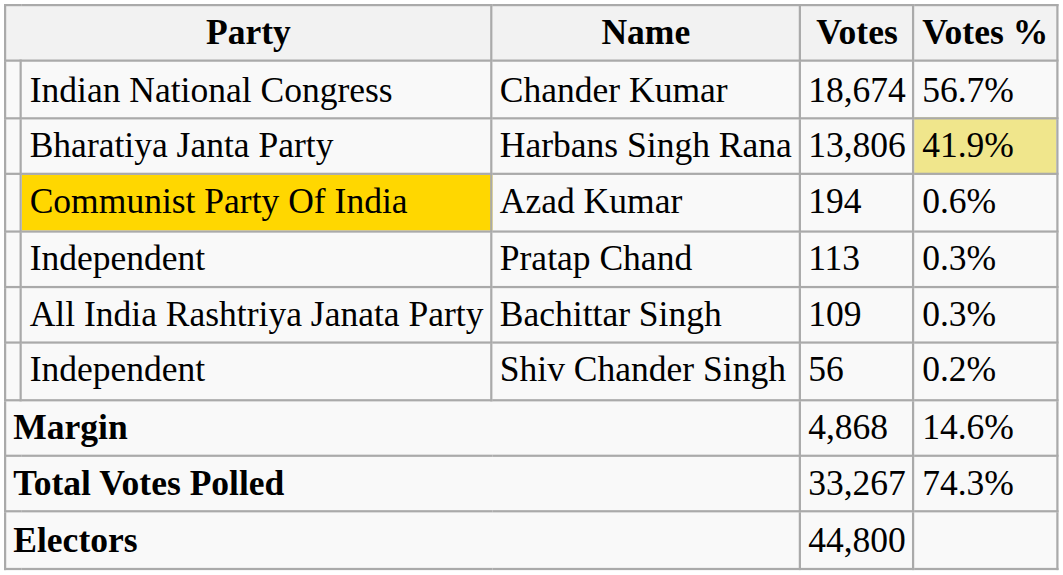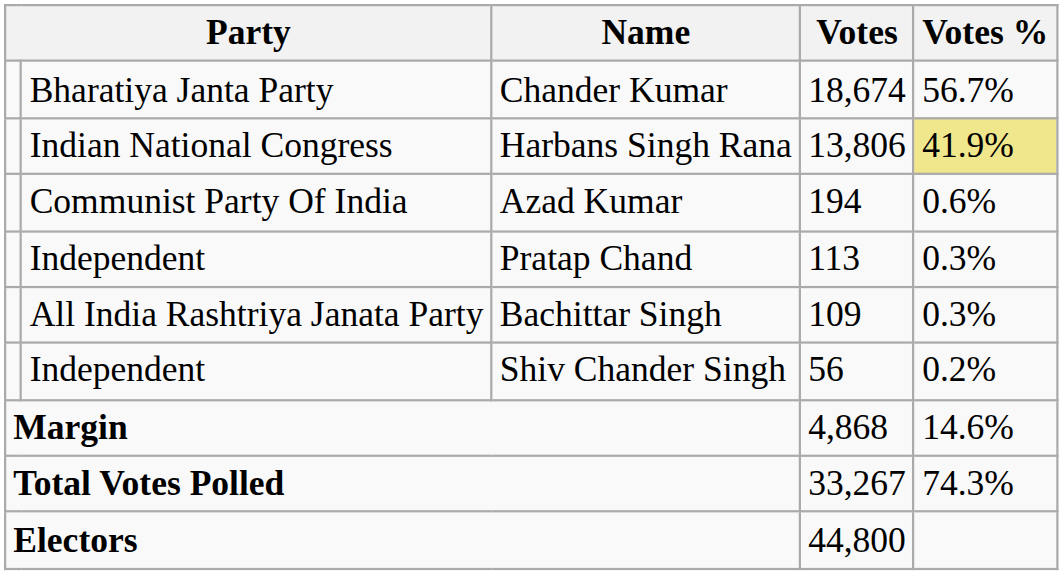(211, 88) Indian National Congress -> (182, 88) Bharatiya Janta Party
(182, 145) Bharatiya Janta Party -> (211, 145) Indian National Congress
(219, 201) gold background -> (219, 201) no background
